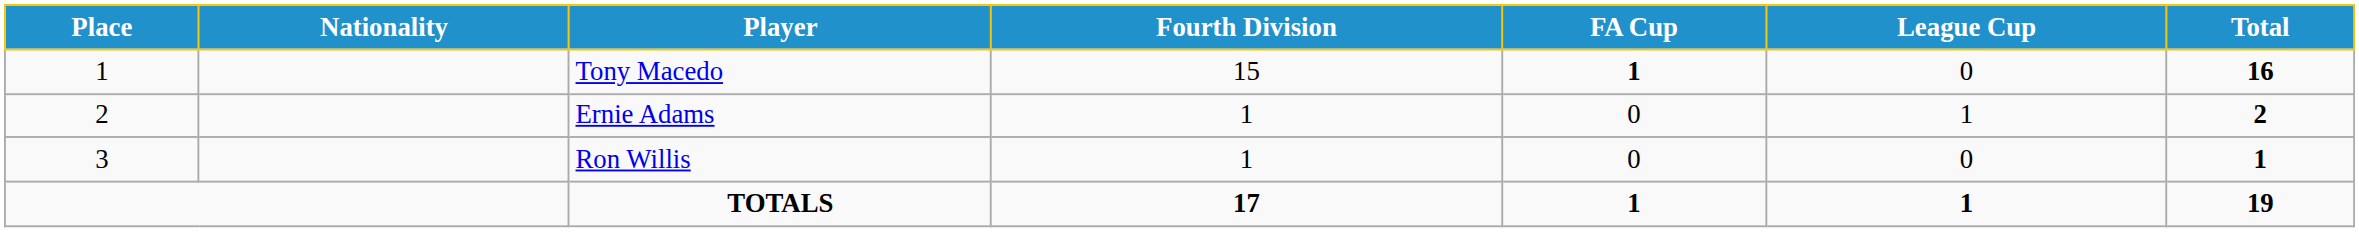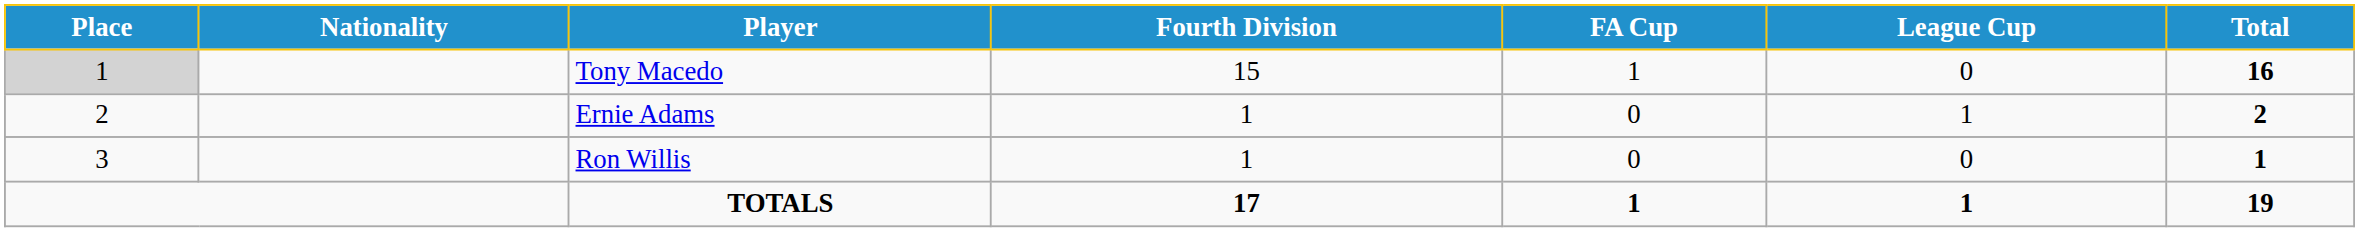(102, 71) no background -> (102, 71) lightgrey background
(1634, 71) bold -> (1634, 71) normal
